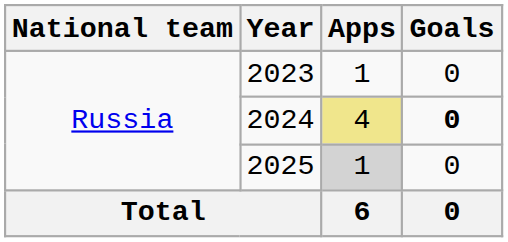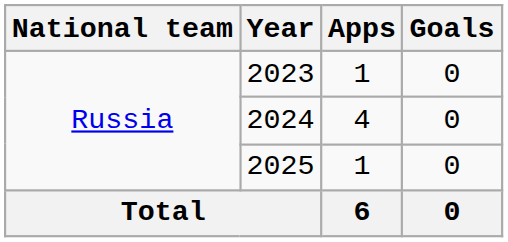(362, 121) khaki background -> (362, 121) no background
(452, 121) bold -> (452, 121) normal
(362, 167) lightgrey background -> (362, 167) no background
